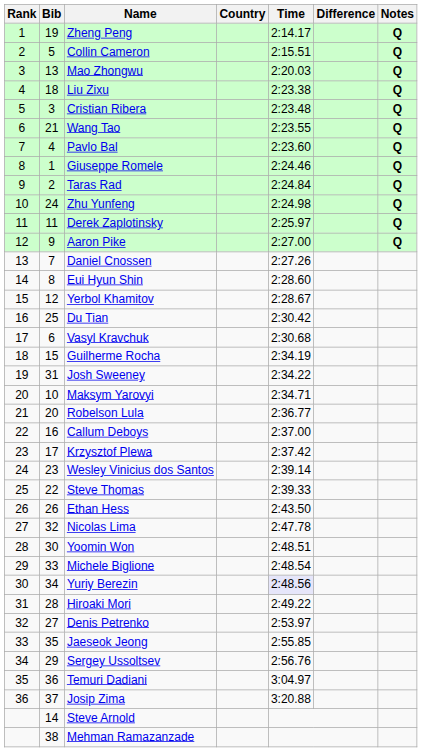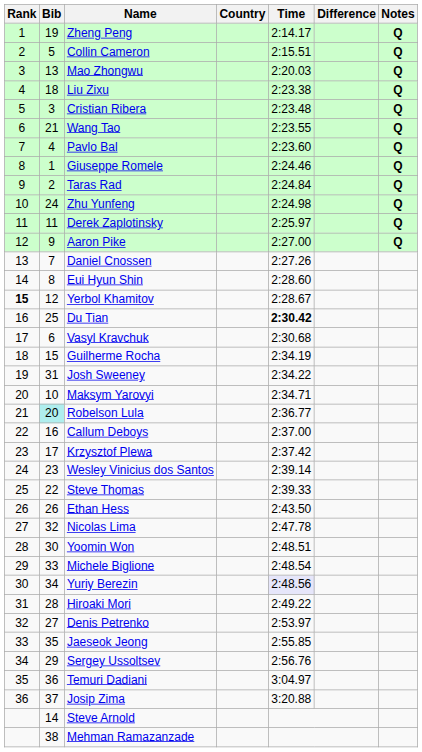(22, 299) normal -> (22, 299) bold
(291, 318) normal -> (291, 318) bold
(52, 413) no background -> (52, 413) paleturquoise background
